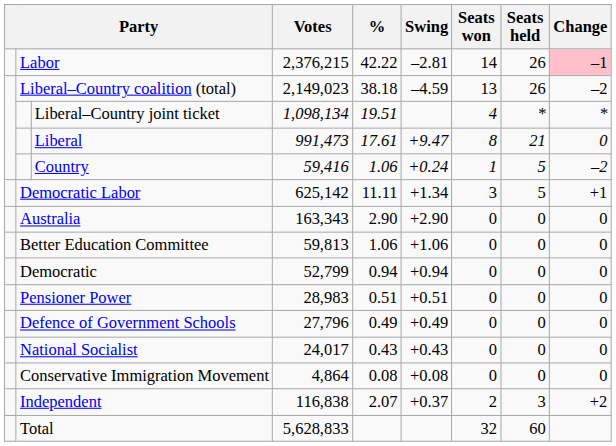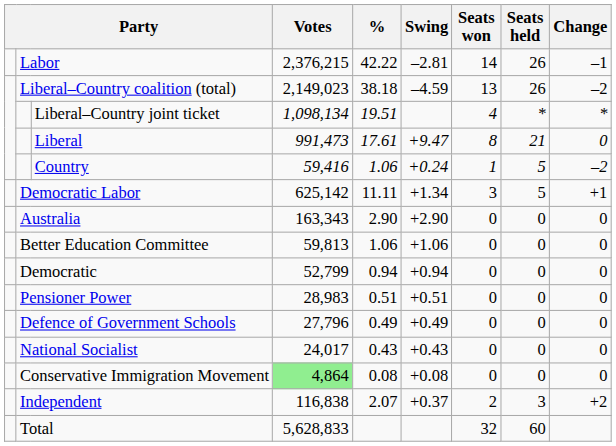(599, 62) pink background -> (599, 62) no background
(330, 375) no background -> (330, 375) lightgreen background
